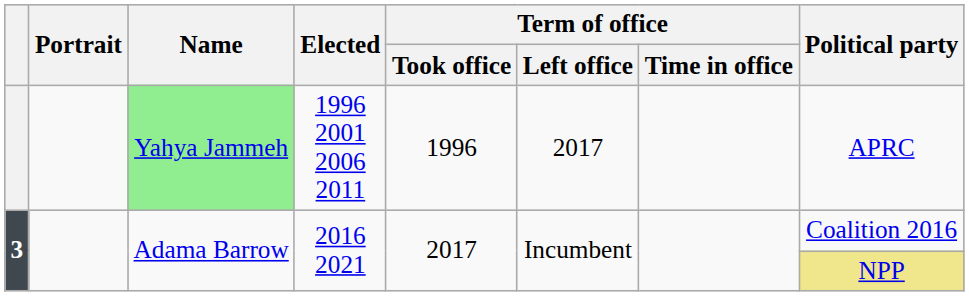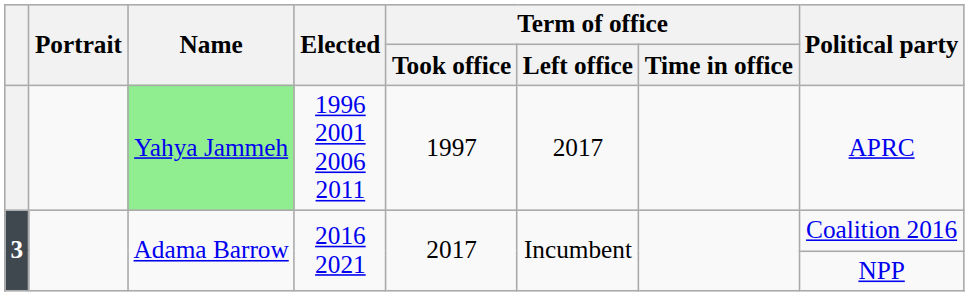(452, 147) 1996 -> (452, 147) 1997
(882, 270) khaki background -> (882, 270) no background
